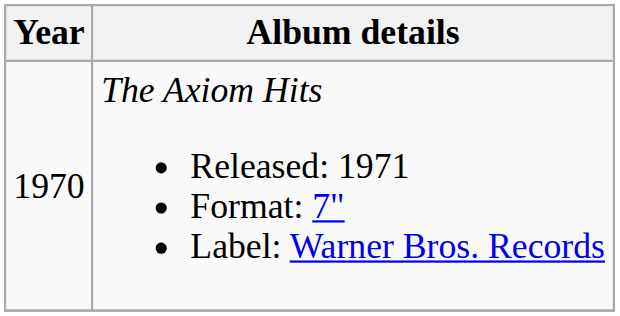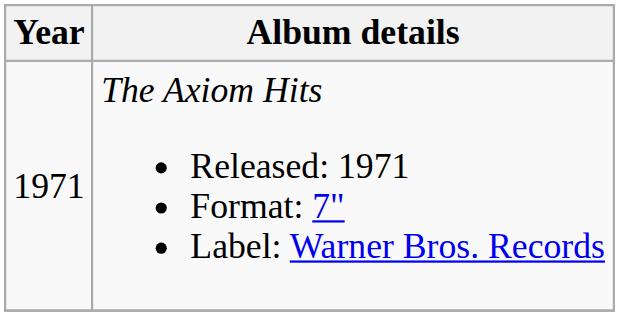(49, 185) 1970 -> (49, 185) 1971
